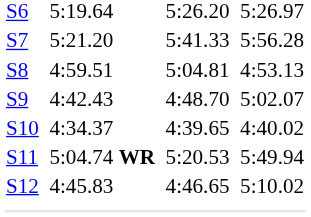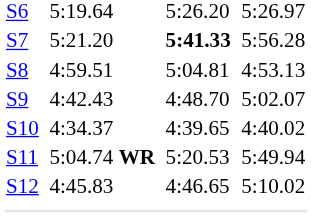(198, 40) normal -> (198, 40) bold
